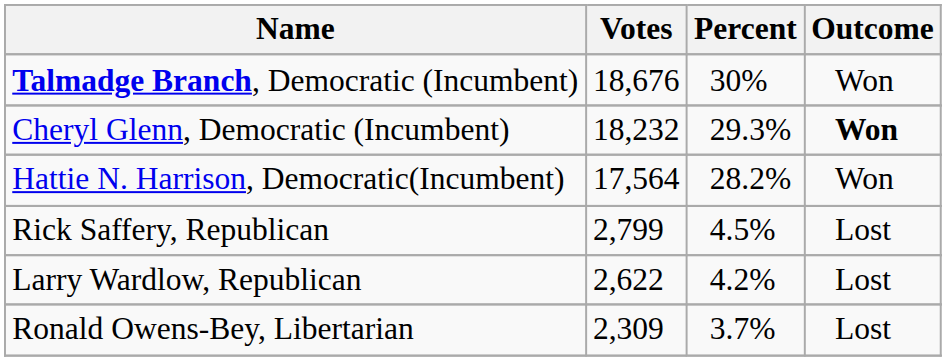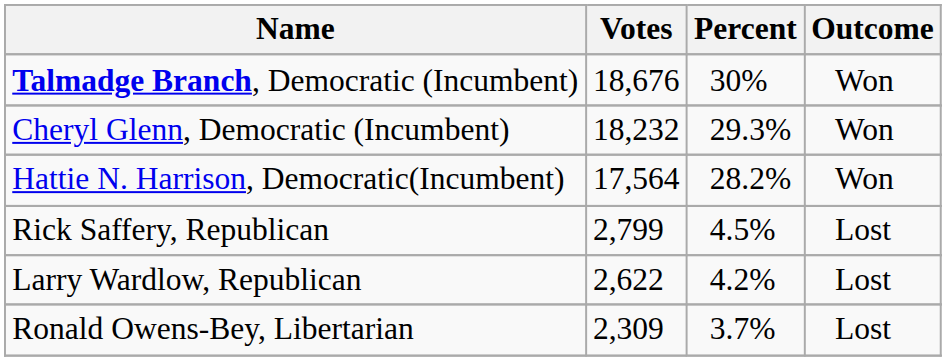(855, 129) bold -> (853, 129) normal
